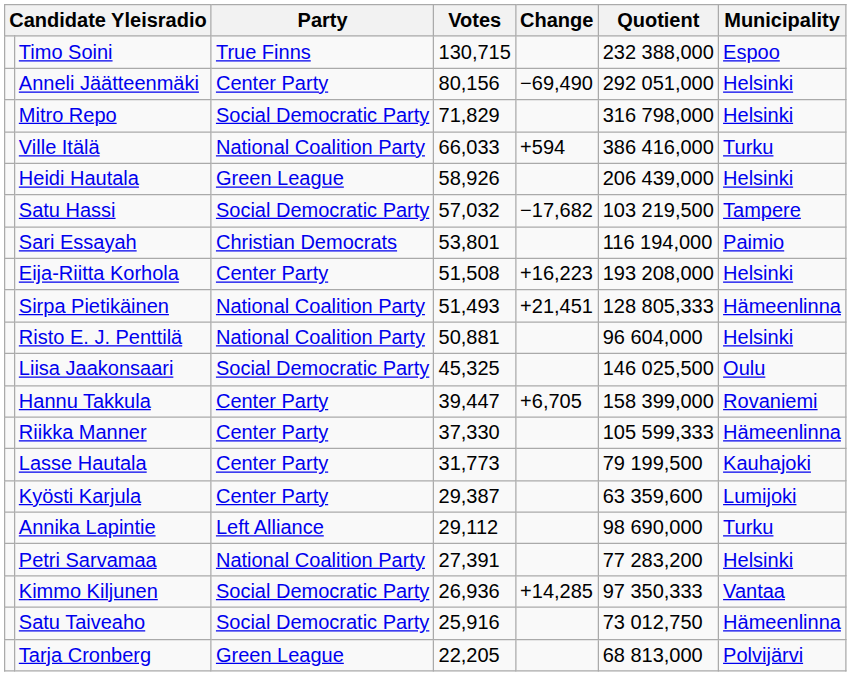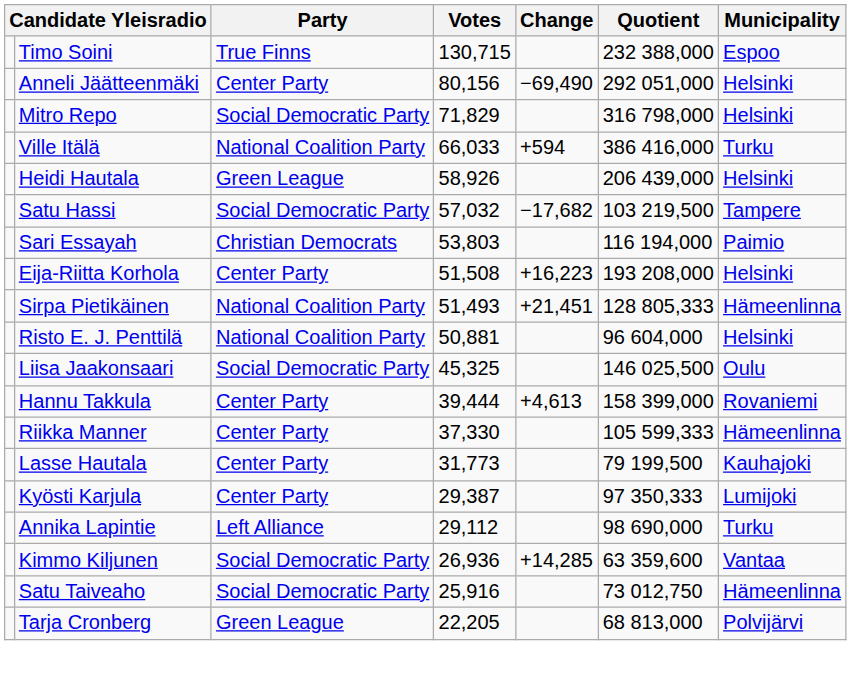(469, 242) 53,801 -> (469, 242) 53,803
(469, 400) 39,447 -> (469, 400) 39,444
(551, 400) +6,705 -> (551, 400) +4,613
(653, 496) 63 359,600 -> (653, 496) 97 350,333
- row: (88, 559)
(653, 591) 97 350,333 -> (653, 559) 63 359,600
